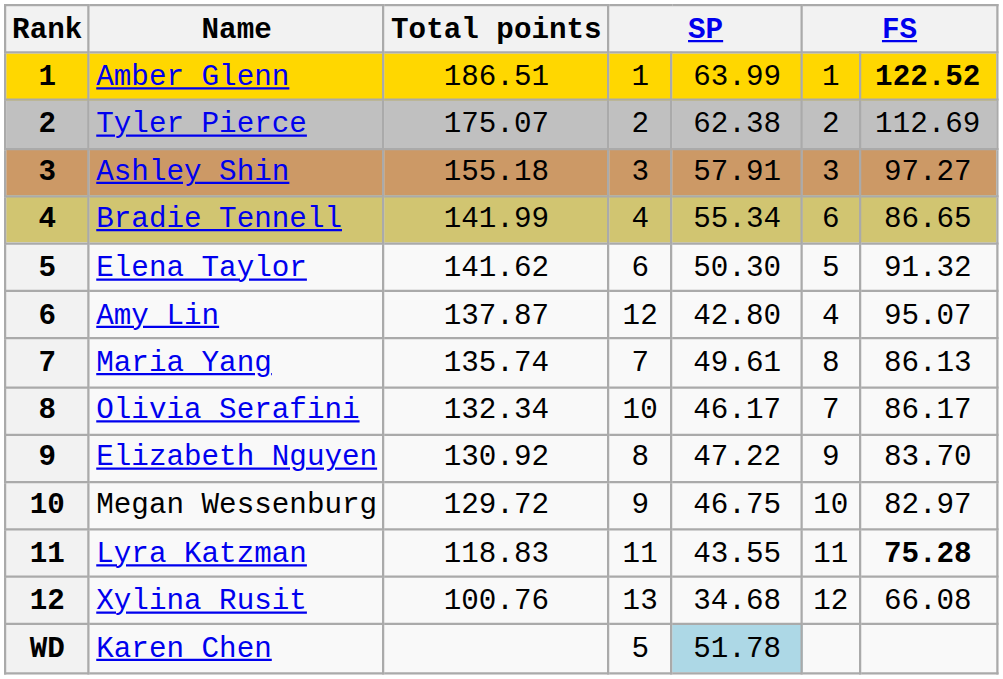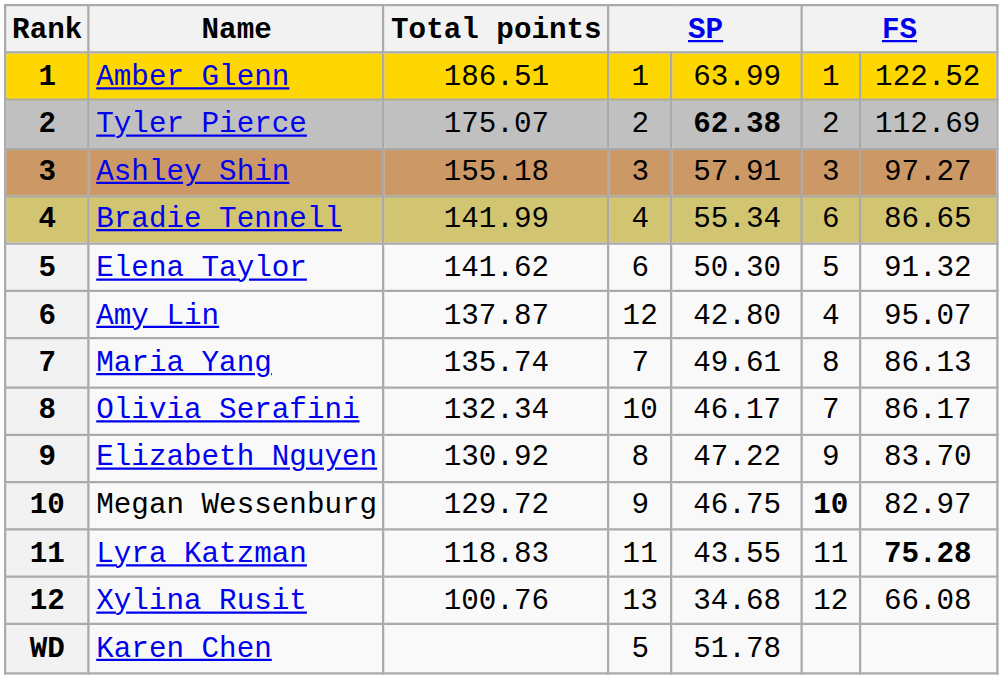(928, 77) bold -> (928, 77) normal
(737, 124) normal -> (737, 124) bold
(831, 506) normal -> (831, 506) bold
(737, 649) lightblue background -> (737, 649) no background
